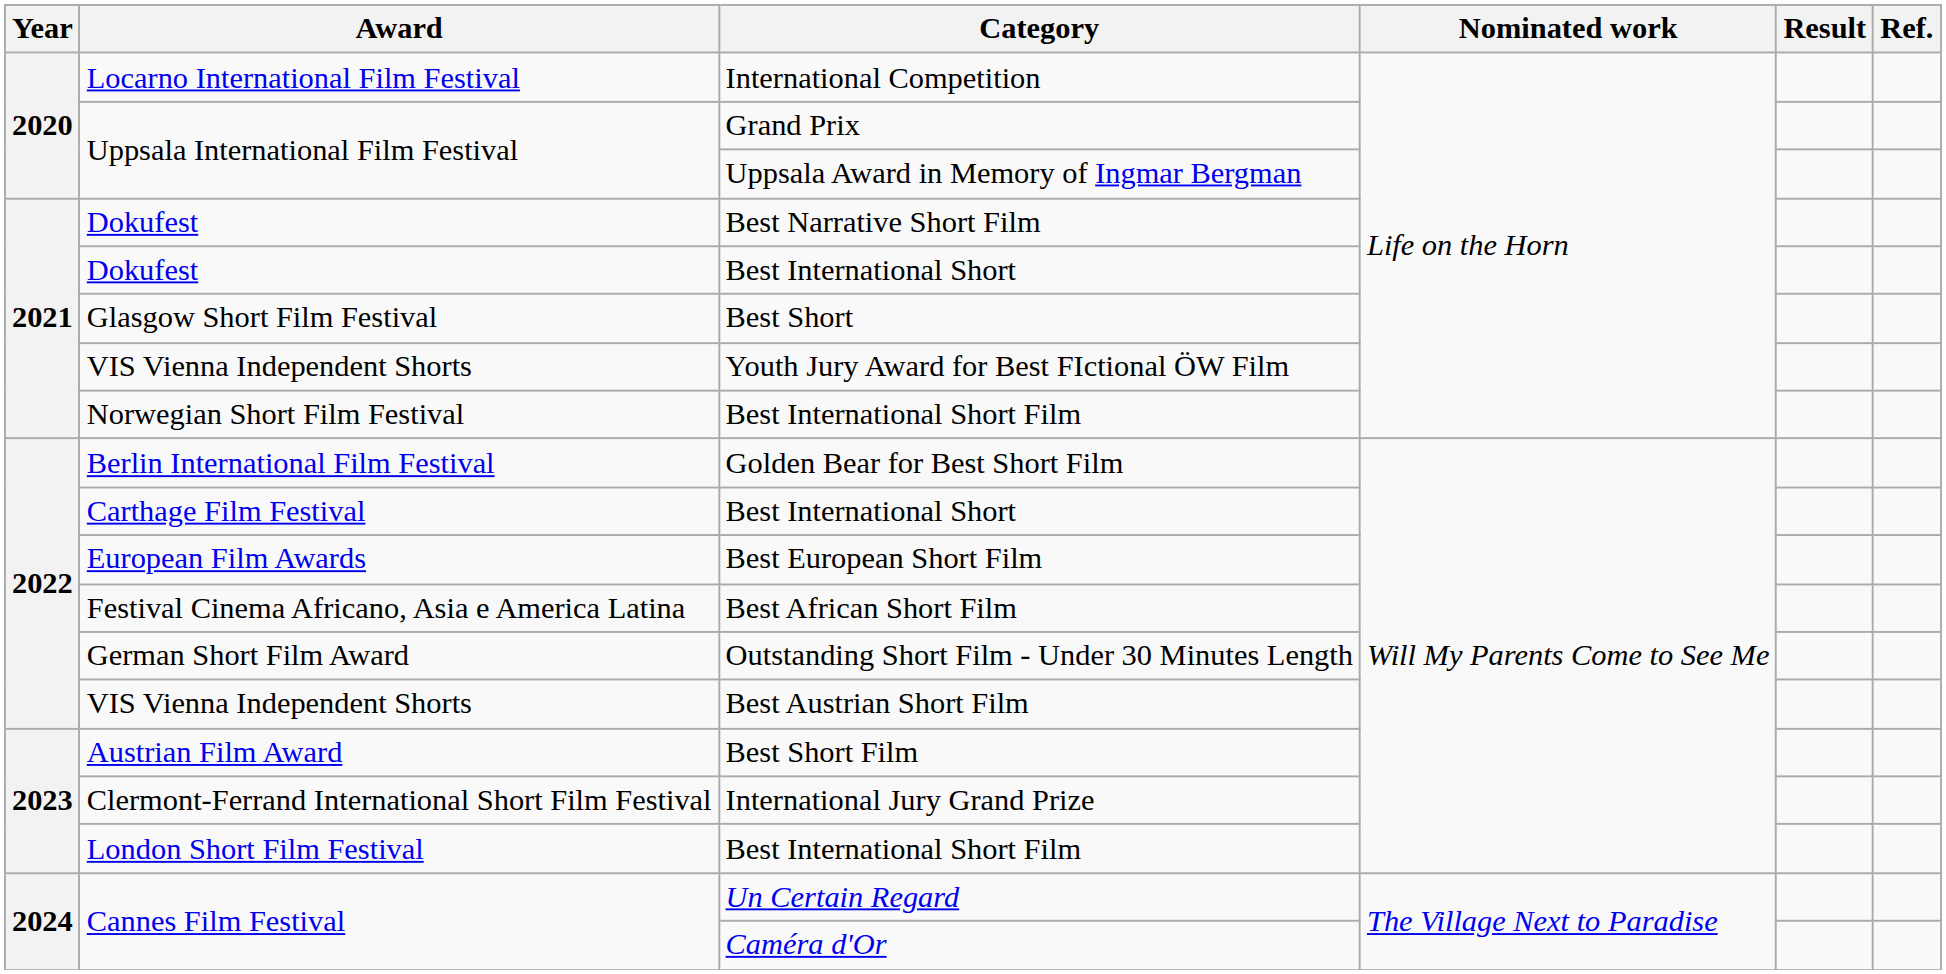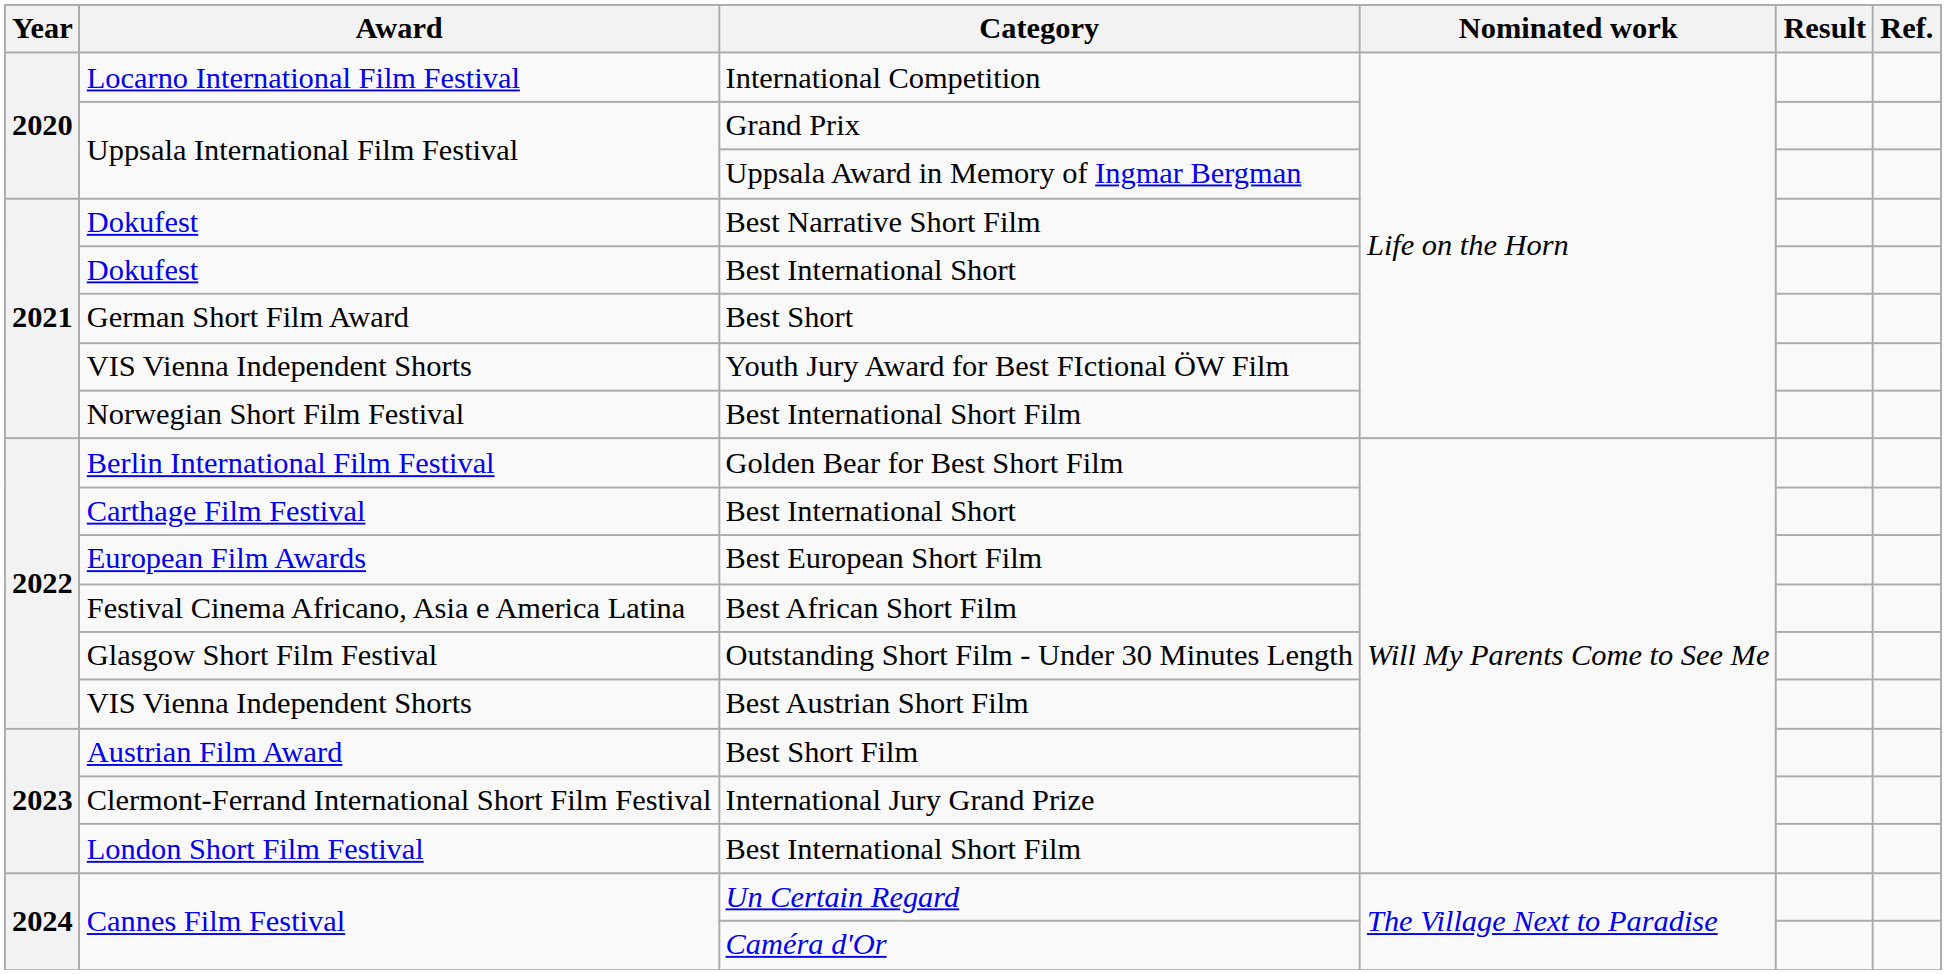(262, 317) Glasgow Short Film Festival -> (248, 317) German Short Film Award
(248, 655) German Short Film Award -> (262, 655) Glasgow Short Film Festival
